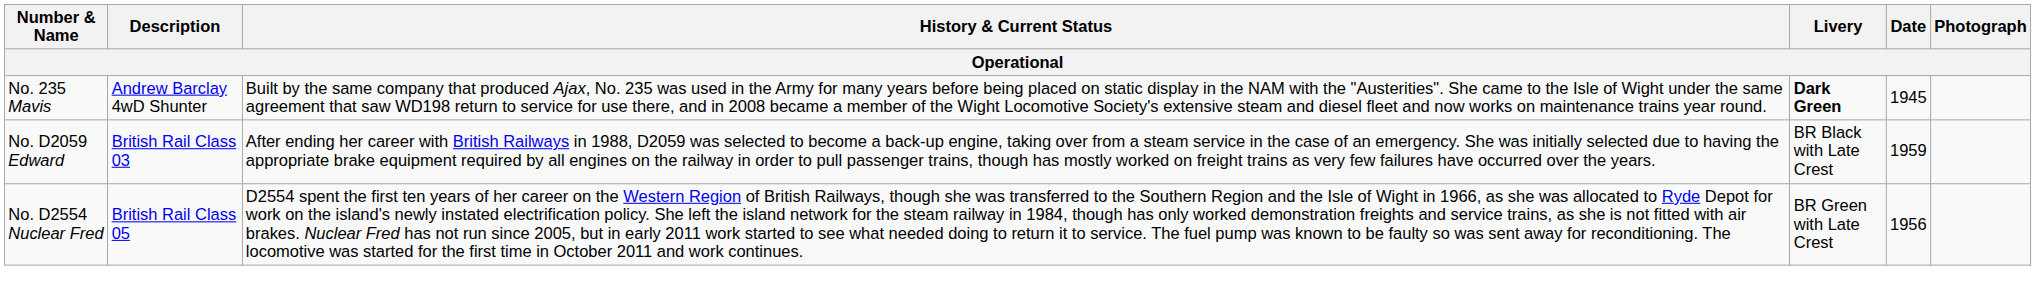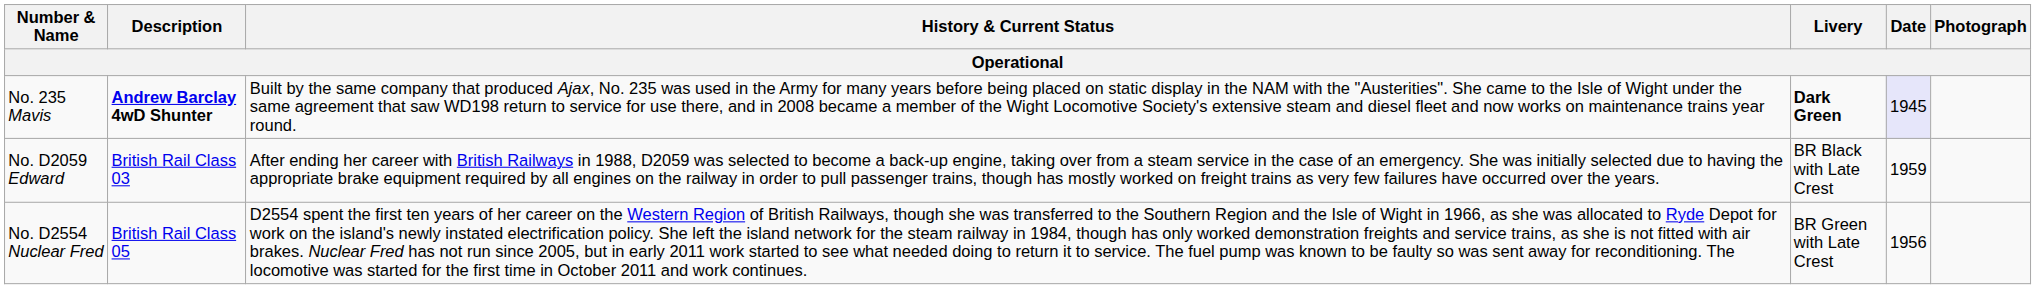(169, 97) normal -> (174, 106) bold
(1908, 97) no background -> (1908, 106) lavender background
